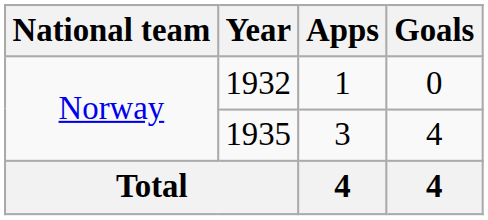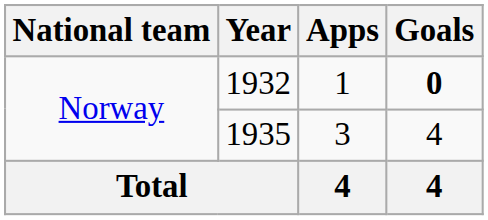(434, 82) normal -> (434, 82) bold
